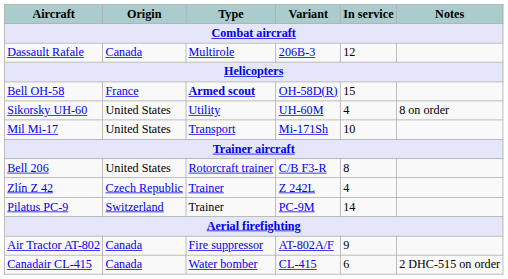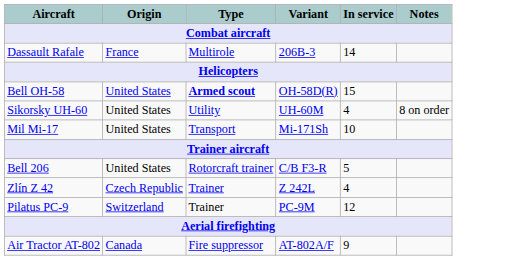(124, 52) Canada -> (122, 52) France
(349, 52) 12 -> (349, 52) 14
(122, 91) France -> (138, 91) United States
(346, 168) 8 -> (346, 168) 5
(349, 206) 14 -> (349, 206) 12
- row: (50, 264)
